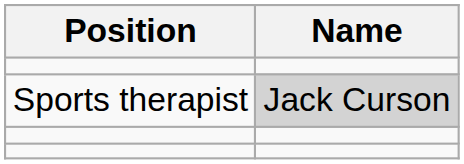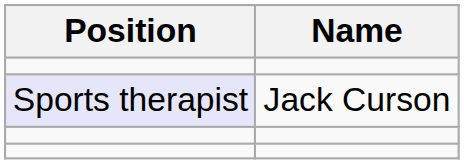(130, 99) no background -> (130, 99) lavender background
(357, 99) lightgrey background -> (357, 99) no background
